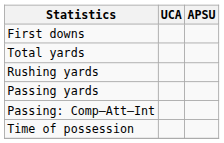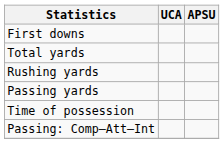rows swapped: (81, 110) <-> (71, 129)
